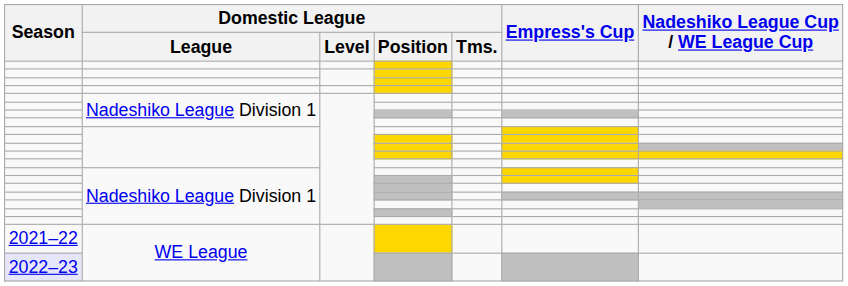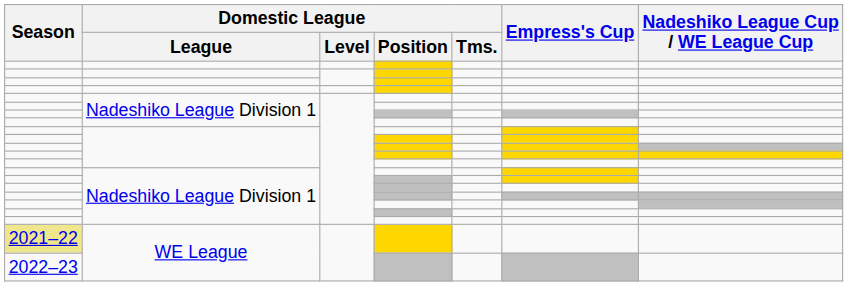(43, 238) no background -> (43, 238) khaki background
(43, 266) lavender background -> (43, 266) no background
